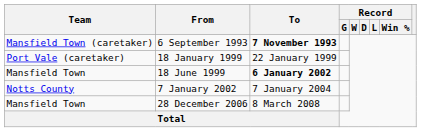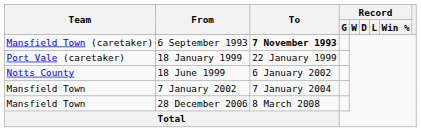(46, 73) Mansfield Town -> (40, 73) Notts County
(292, 73) bold -> (292, 73) normal
(40, 88) Notts County -> (46, 88) Mansfield Town
